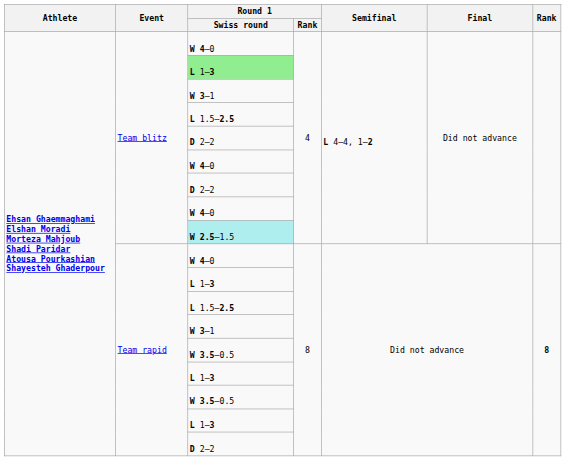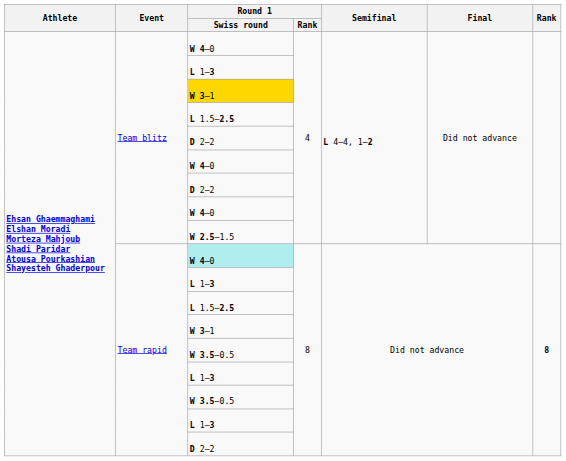(202, 72) lightgreen background -> (202, 72) no background
(202, 95) no background -> (202, 95) gold background
(212, 237) paleturquoise background -> (212, 237) no background
(202, 260) no background -> (202, 260) paleturquoise background
